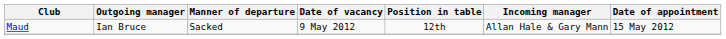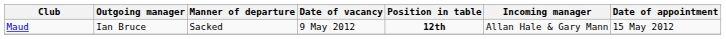(434, 27) normal -> (434, 27) bold
